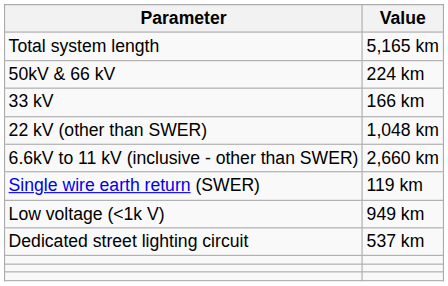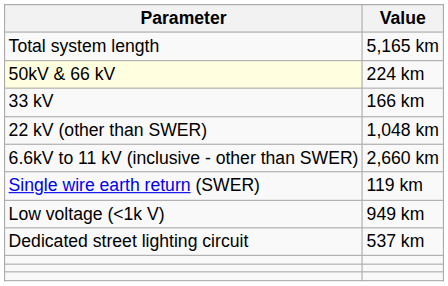(62, 74) no background -> (62, 74) lightyellow background
